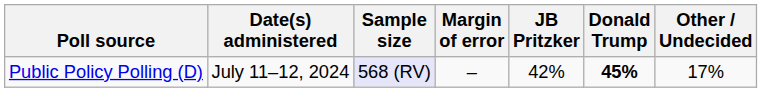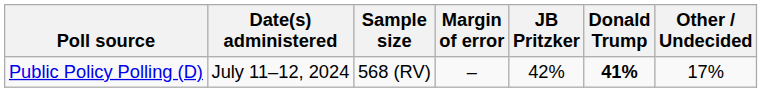(394, 71) lavender background -> (394, 71) no background
(619, 71) 45% -> (619, 71) 41%
